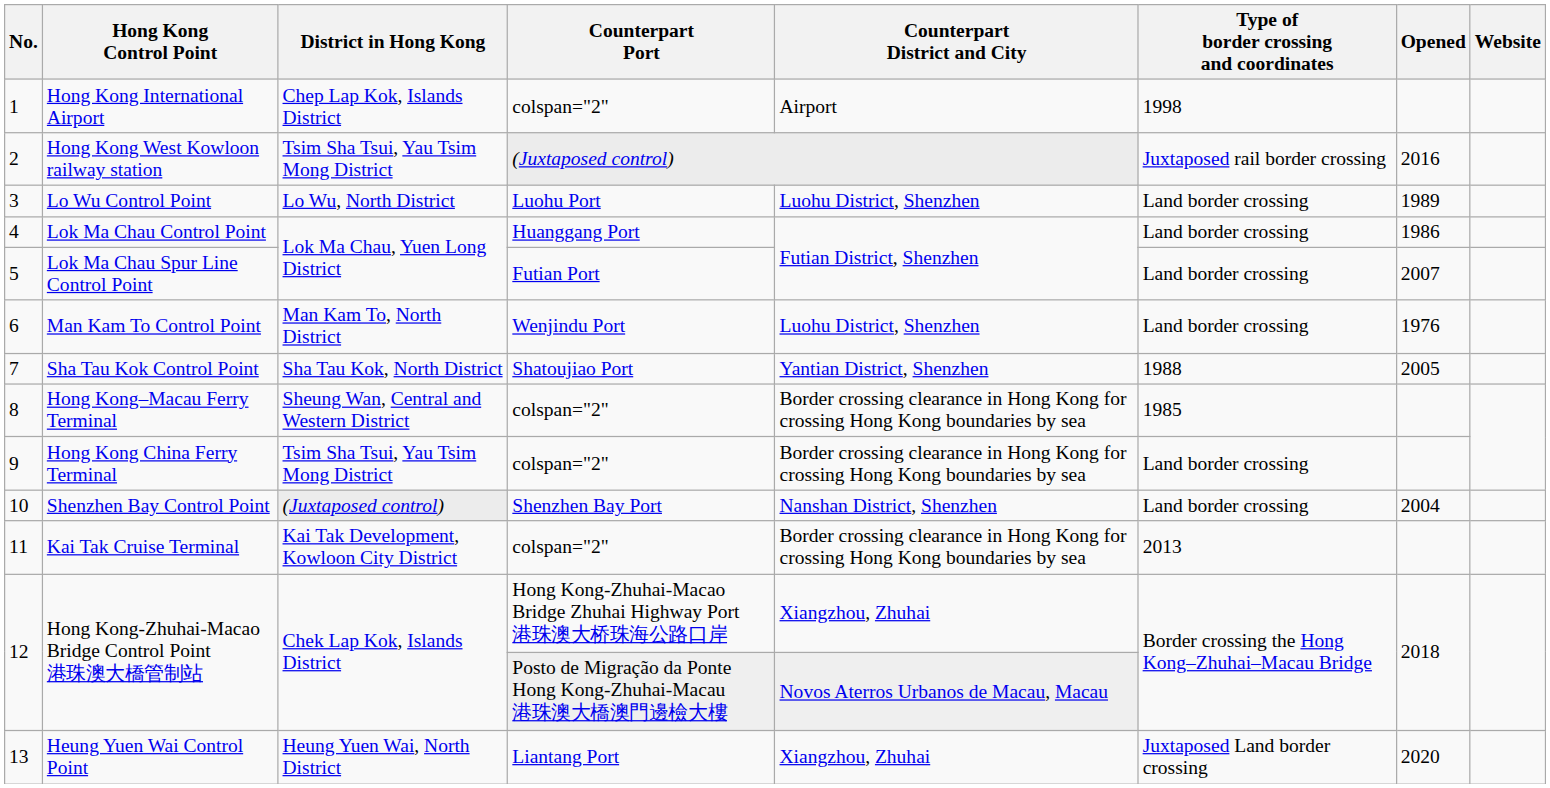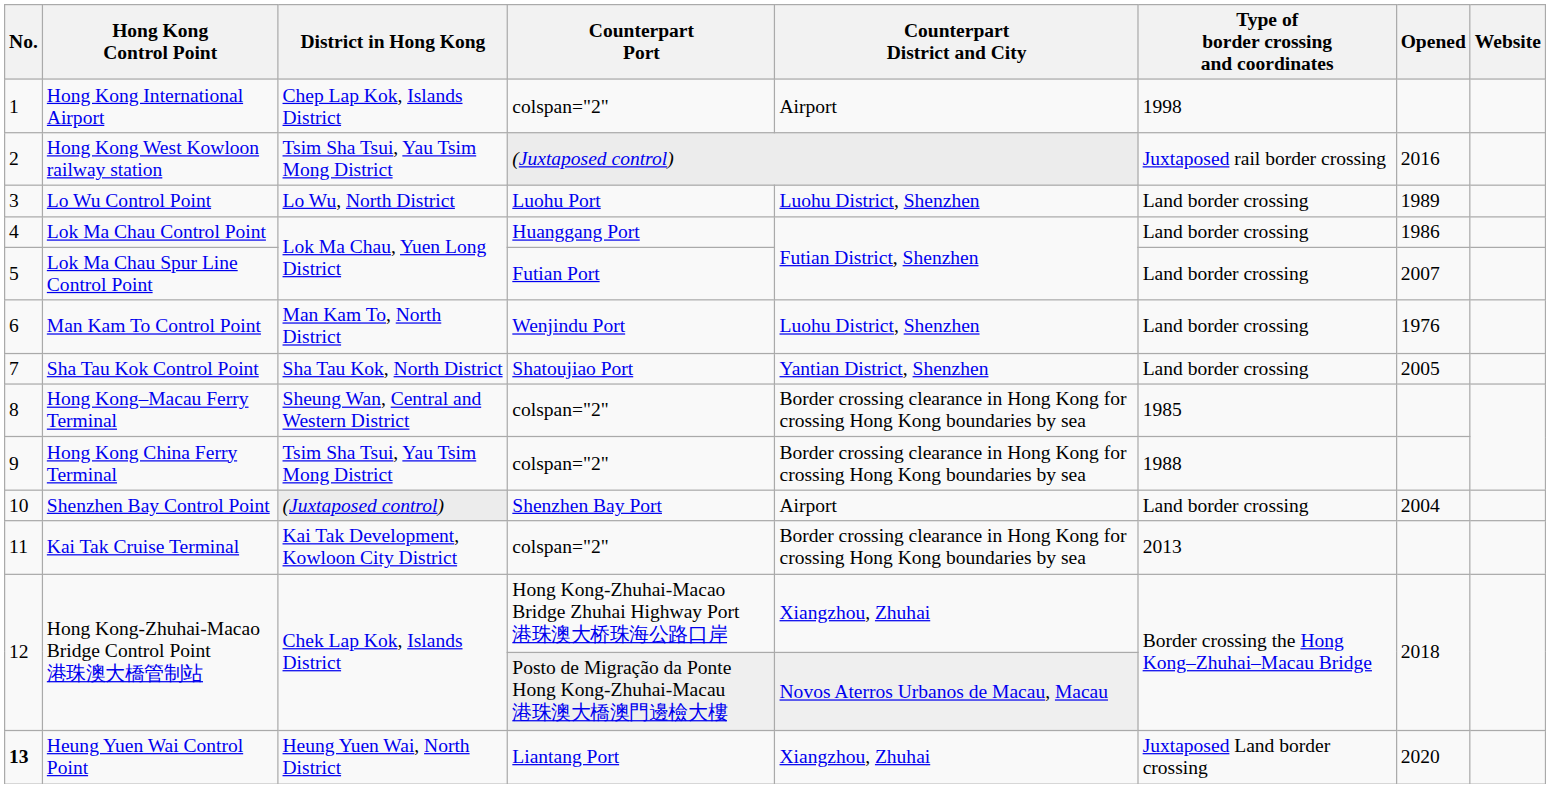(1162, 368) 1988 -> (1226, 368) Land border crossing
(1226, 463) Land border crossing -> (1162, 463) 1988
(888, 505) Nanshan District, Shenzhen -> (808, 505) Airport
(19, 757) normal -> (19, 757) bold
